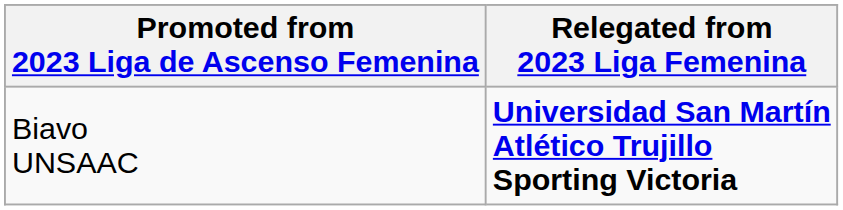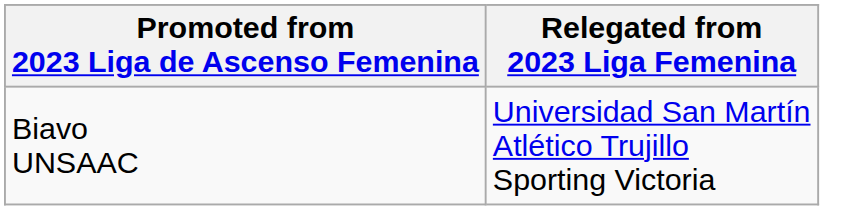(662, 145) bold -> (652, 145) normal
